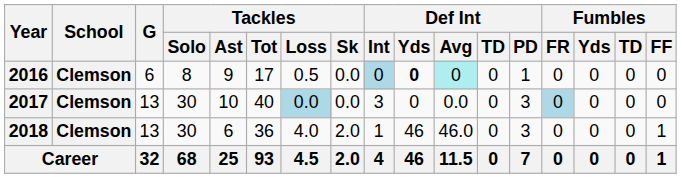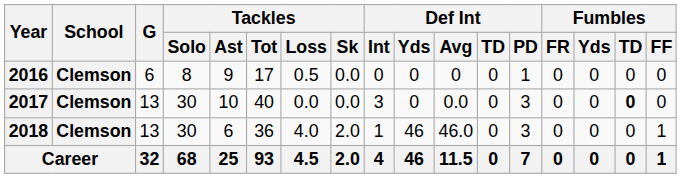(379, 74) lightblue background -> (379, 74) no background
(414, 74) bold -> (414, 74) normal
(456, 74) paleturquoise background -> (456, 74) no background
(306, 103) lightblue background -> (306, 103) no background
(558, 103) lightblue background -> (558, 103) no background
(631, 103) normal -> (631, 103) bold
